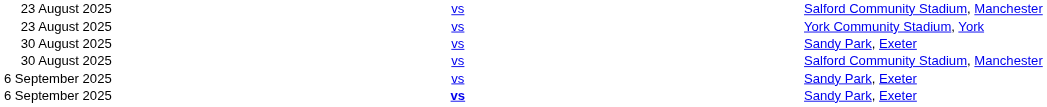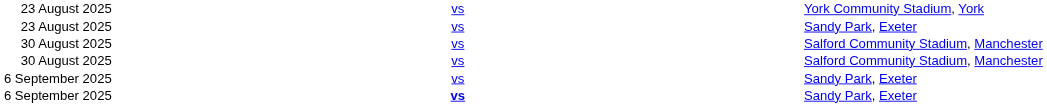(923, 9) Salford Community Stadium, Manchester -> (894, 9) York Community Stadium, York
(894, 26) York Community Stadium, York -> (860, 26) Sandy Park, Exeter
(860, 43) Sandy Park, Exeter -> (923, 43) Salford Community Stadium, Manchester
